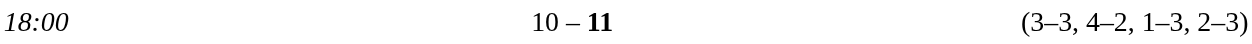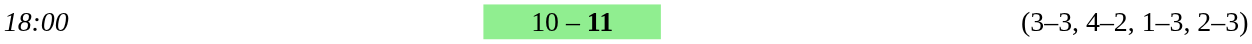(572, 21) no background -> (572, 21) lightgreen background
